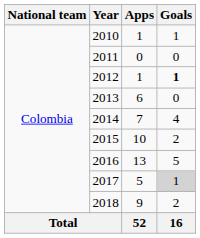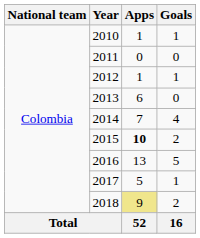(176, 77) bold -> (176, 77) normal
(139, 139) normal -> (139, 139) bold
(176, 181) lightgrey background -> (176, 181) no background
(139, 202) no background -> (139, 202) khaki background
